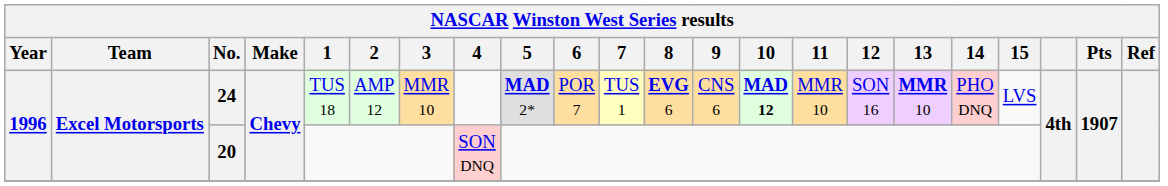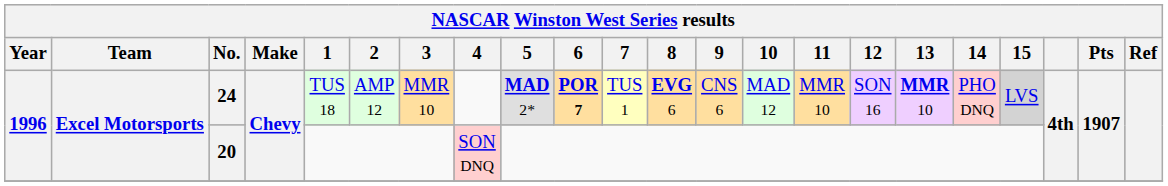(577, 96) normal -> (578, 97) bold
(766, 97) bold -> (768, 96) normal
(1020, 97) no background -> (1022, 97) lightgrey background
